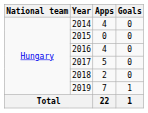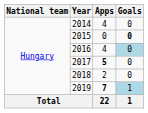(130, 37) normal -> (130, 37) bold
(130, 50) no background -> (130, 50) lightblue background
(104, 62) normal -> (104, 62) bold
(104, 88) normal -> (104, 88) bold
(130, 88) no background -> (130, 88) lightblue background
